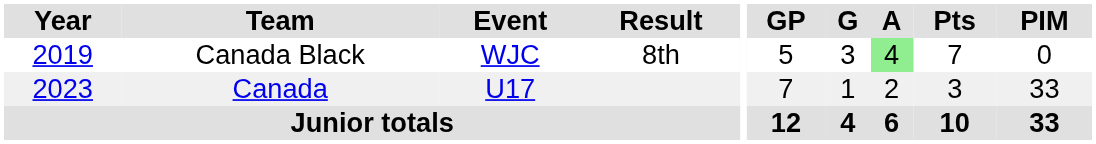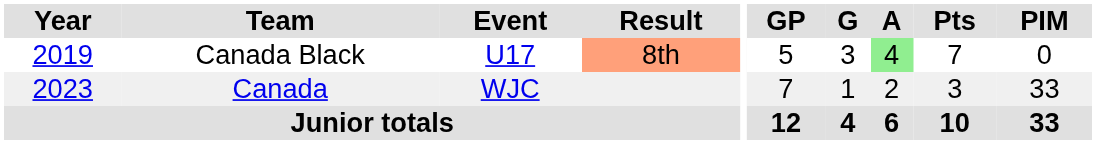(510, 54) WJC -> (510, 54) U17
(661, 54) no background -> (661, 54) lightsalmon background
(510, 88) U17 -> (510, 88) WJC
